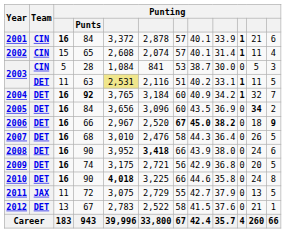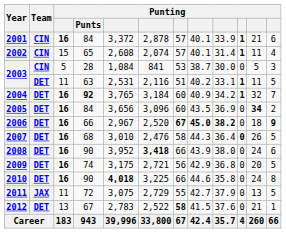(121, 81) khaki background -> (121, 81) no background
(242, 137) normal -> (242, 137) bold
(181, 207) normal -> (181, 207) bold
